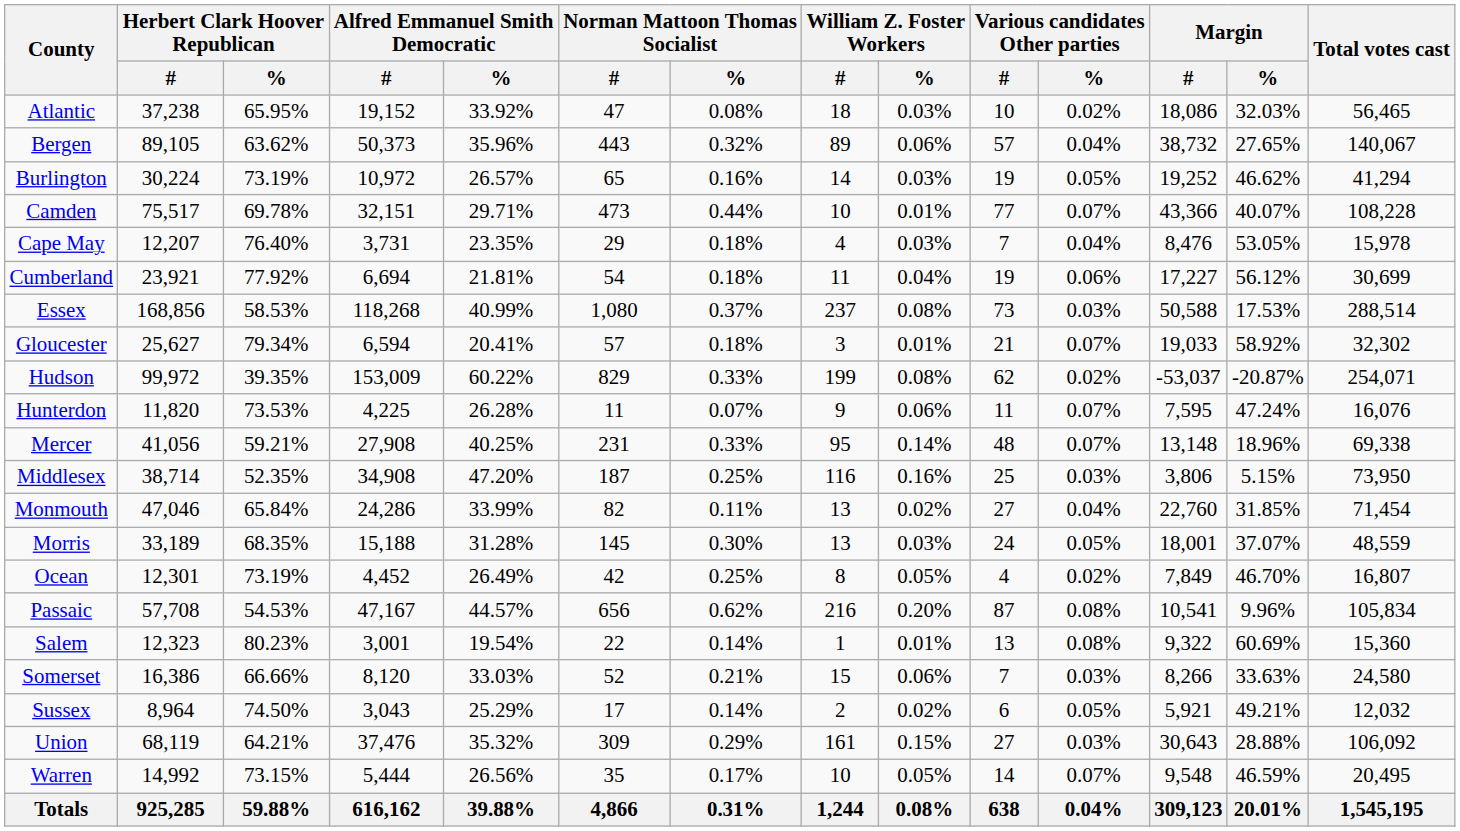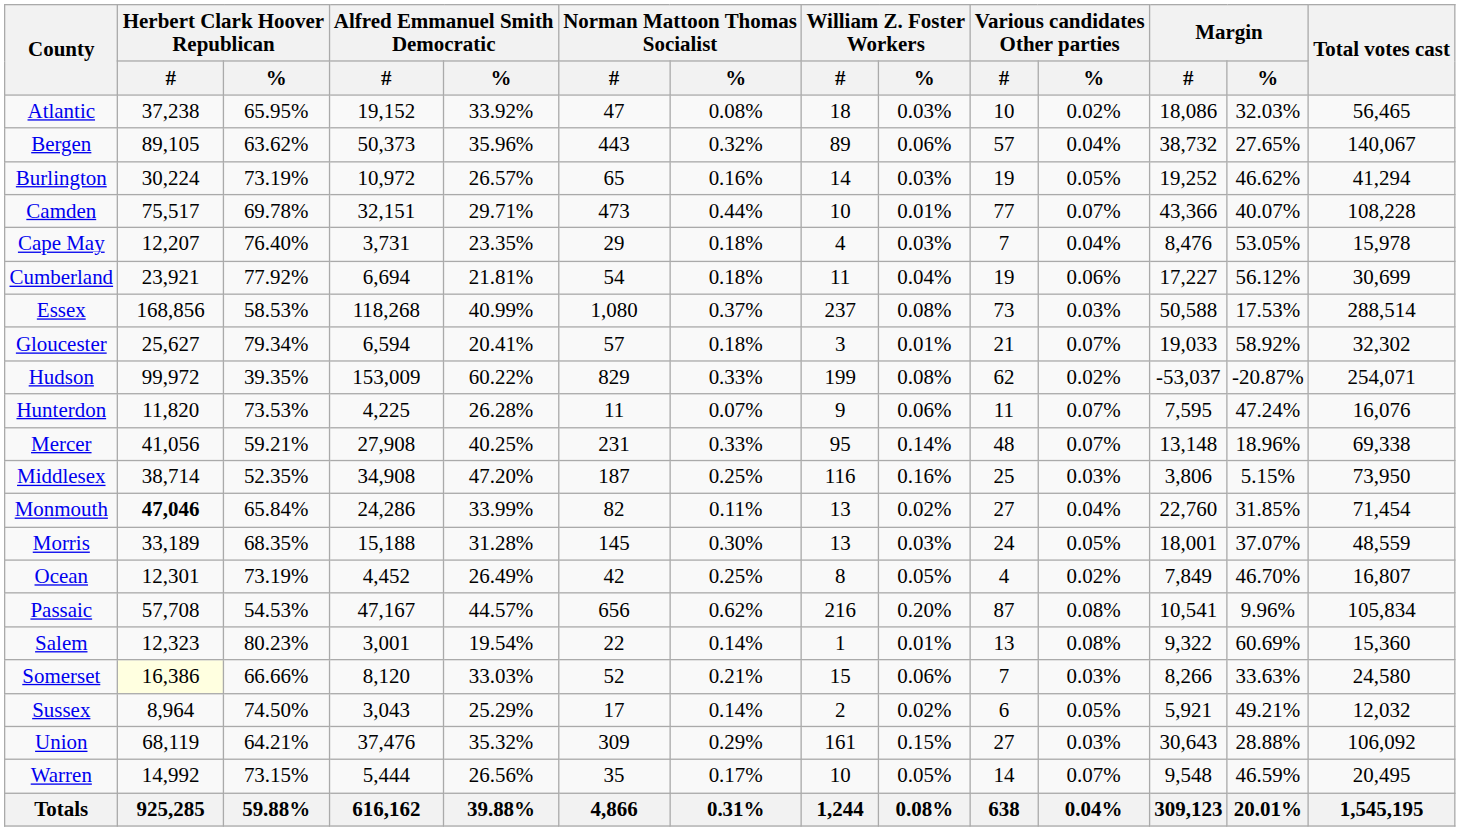(171, 510) normal -> (171, 510) bold
(171, 676) no background -> (171, 676) lightyellow background
